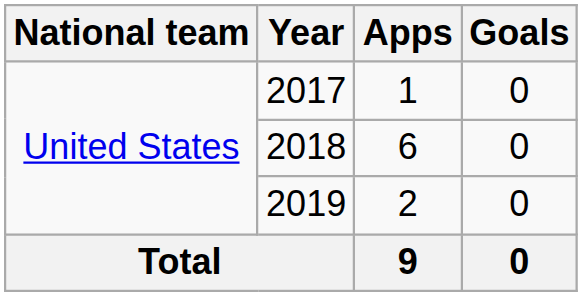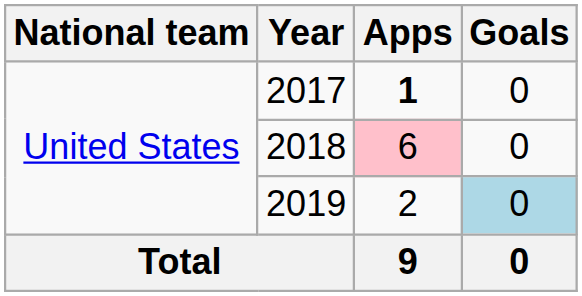(408, 90) normal -> (408, 90) bold
(408, 147) no background -> (408, 147) pink background
(519, 204) no background -> (519, 204) lightblue background
